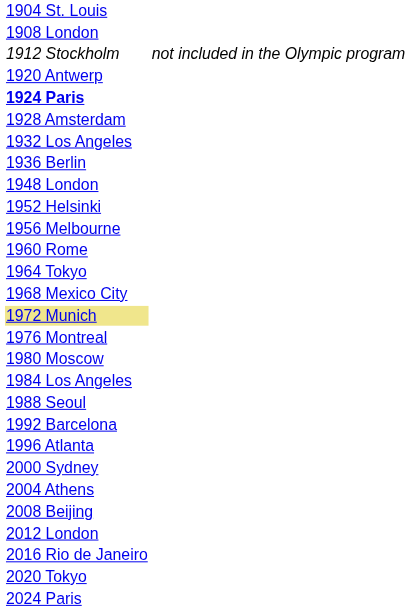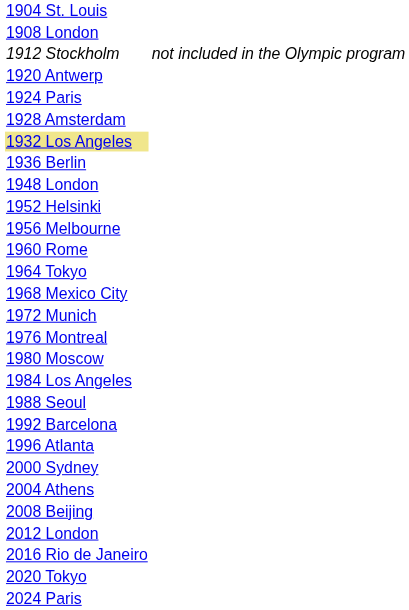(45, 98) bold -> (44, 98) normal
(69, 141) no background -> (69, 141) khaki background
(51, 315) khaki background -> (51, 315) no background
